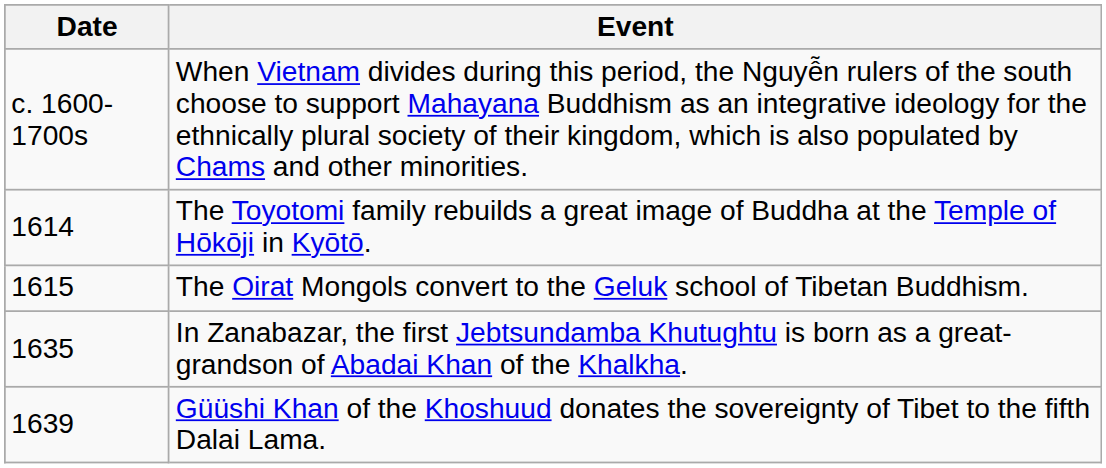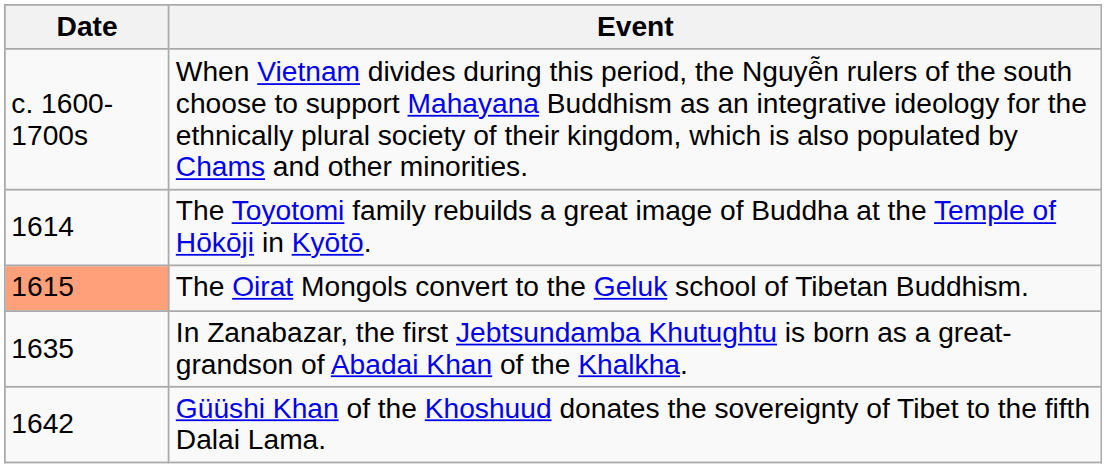(43, 287) no background -> (43, 287) lightsalmon background
(43, 424) 1639 -> (43, 424) 1642
